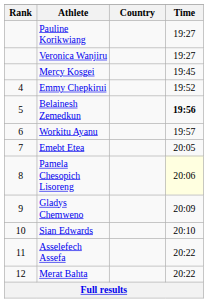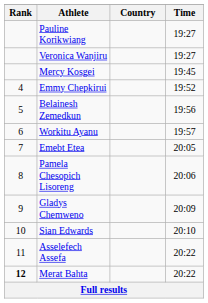(184, 110) bold -> (185, 110) normal
(184, 175) lightyellow background -> (185, 175) no background
(21, 274) normal -> (21, 274) bold
